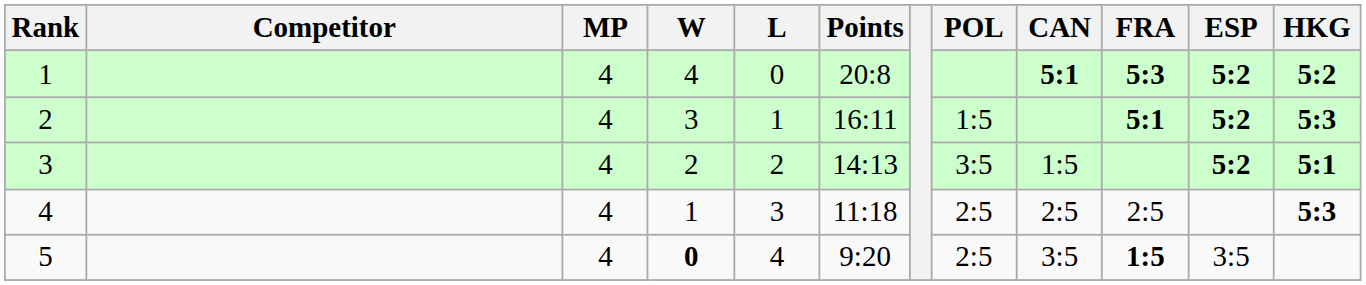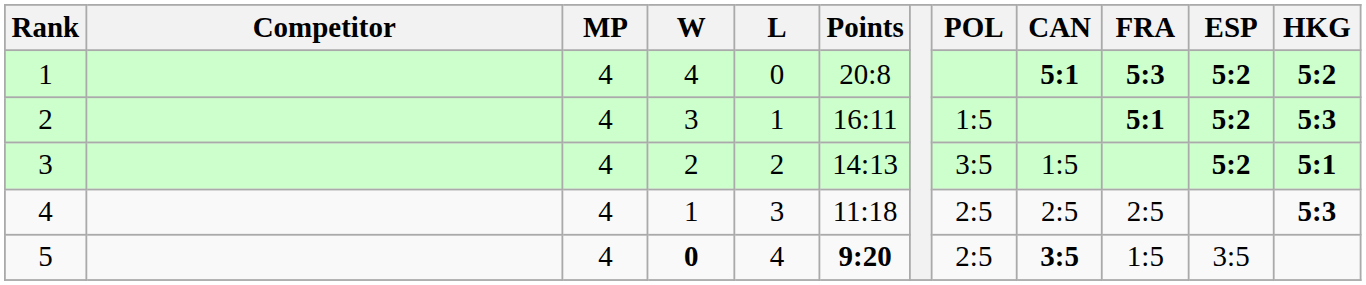(865, 257) normal -> (865, 257) bold
(1060, 257) normal -> (1060, 257) bold
(1145, 257) bold -> (1145, 257) normal
